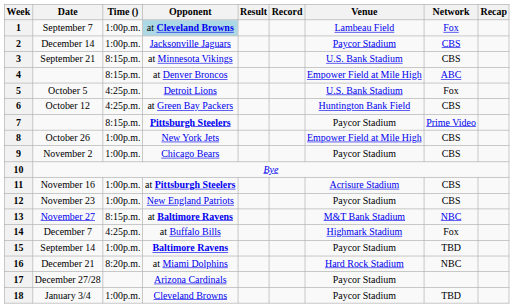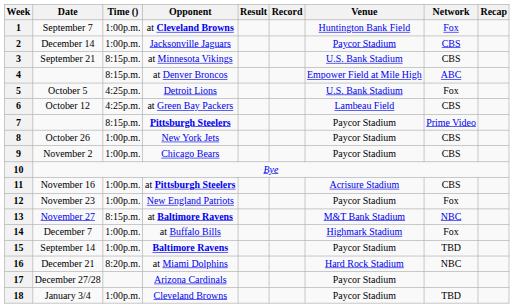(190, 28) lightblue background -> (190, 28) no background
(364, 28) Lambeau Field -> (364, 28) Huntington Bank Field
(364, 106) Huntington Bank Field -> (364, 106) Lambeau Field
(364, 138) Empower Field at Mile High -> (364, 138) Paycor Stadium
(451, 201) CBS -> (451, 201) Fox
(123, 232) 4:25p.m. -> (123, 232) 1:00p.m.
